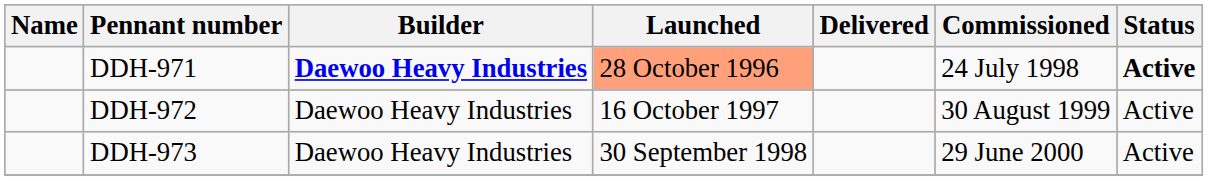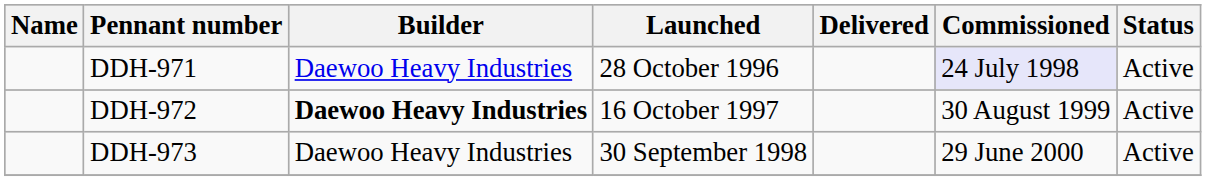(441, 68) bold -> (433, 68) normal
(689, 68) lightsalmon background -> (689, 68) no background
(1010, 68) no background -> (1010, 68) lavender background
(1159, 68) bold -> (1158, 68) normal
(433, 110) normal -> (441, 110) bold
